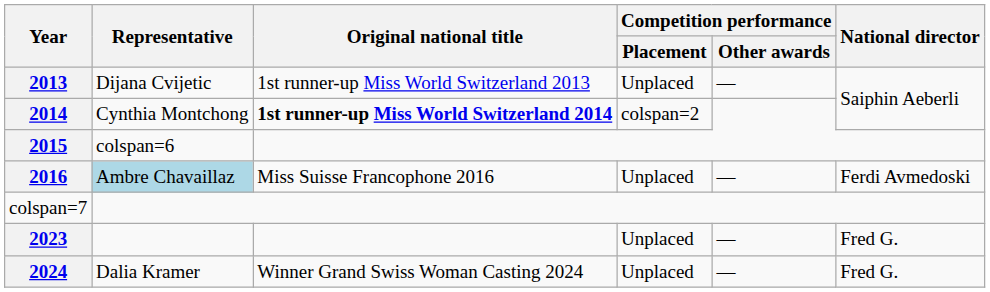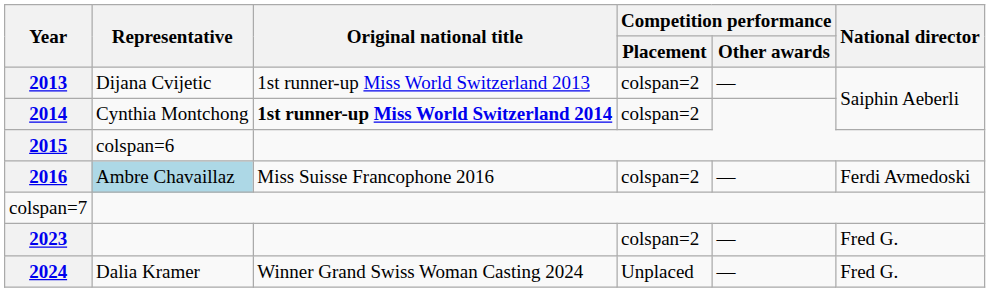(657, 83) Unplaced -> (660, 83) colspan=2
(657, 176) Unplaced -> (660, 176) colspan=2
(657, 239) Unplaced -> (660, 239) colspan=2
